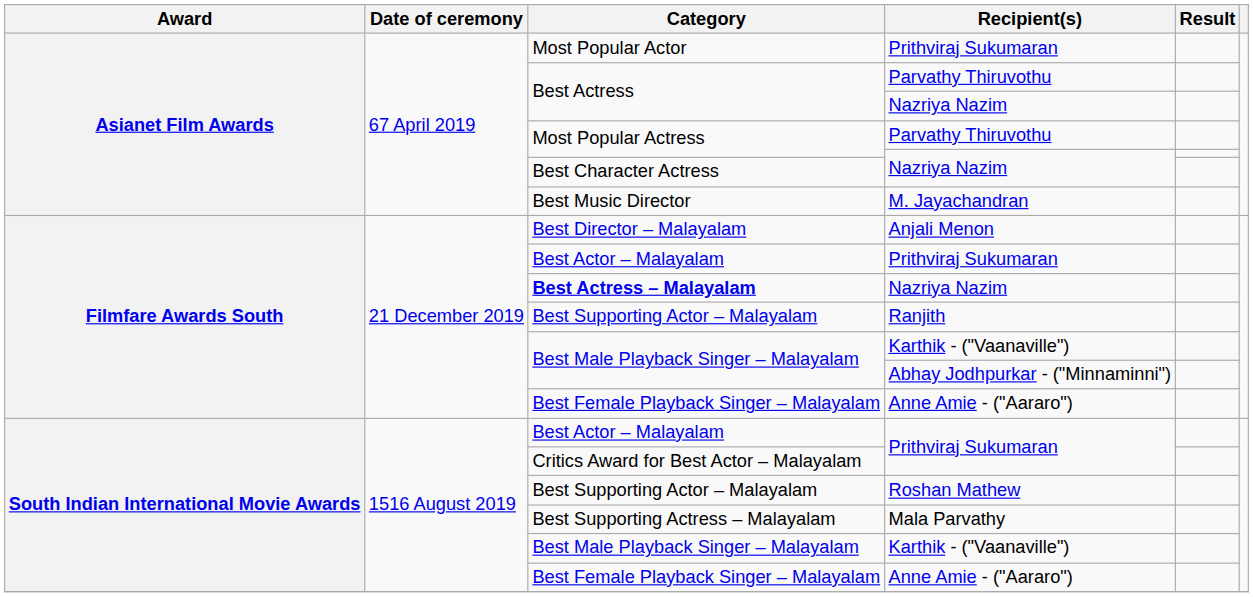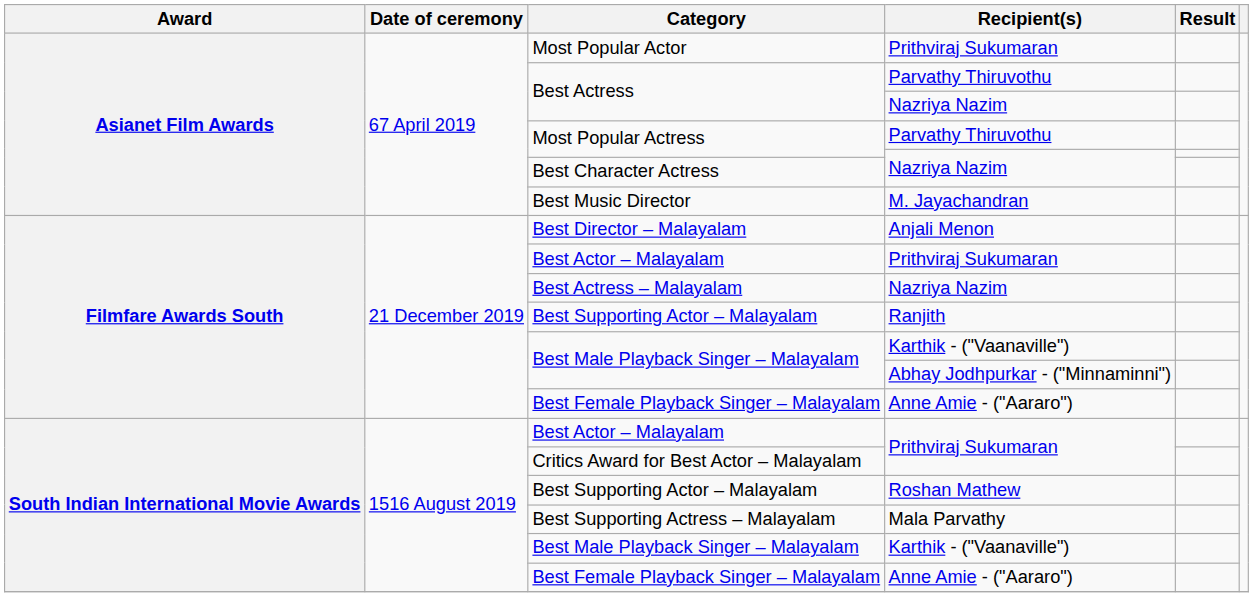(644, 287) bold -> (637, 287) normal
